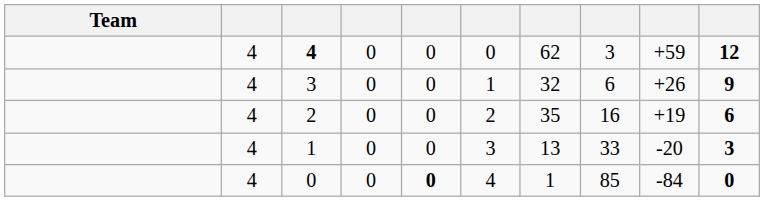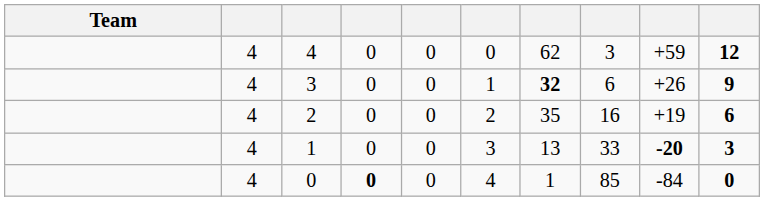(311, 52) bold -> (311, 52) normal
(550, 84) normal -> (550, 84) bold
(670, 148) normal -> (670, 148) bold
(371, 180) normal -> (371, 180) bold
(431, 180) bold -> (431, 180) normal
